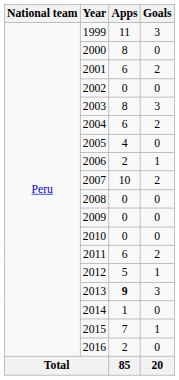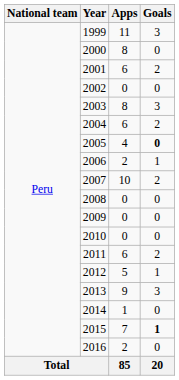(157, 143) normal -> (157, 143) bold
(125, 291) bold -> (125, 291) normal
(157, 328) normal -> (157, 328) bold
